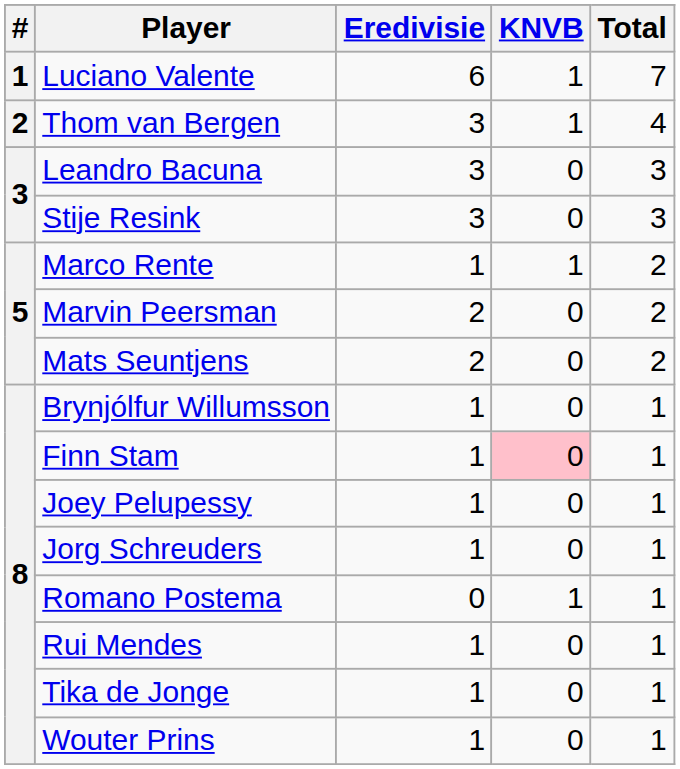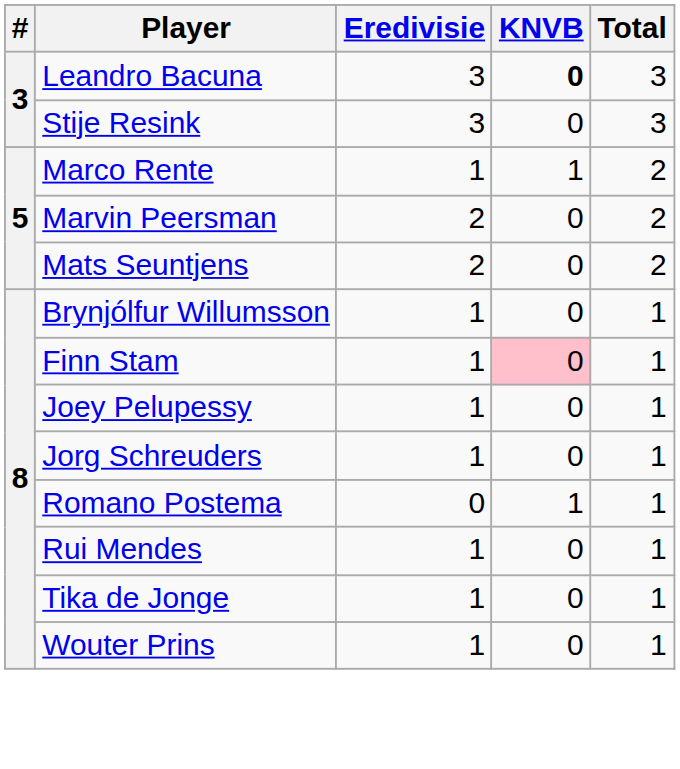- row: (148, 75)
- row: (161, 123)
(575, 170) normal -> (575, 75) bold
